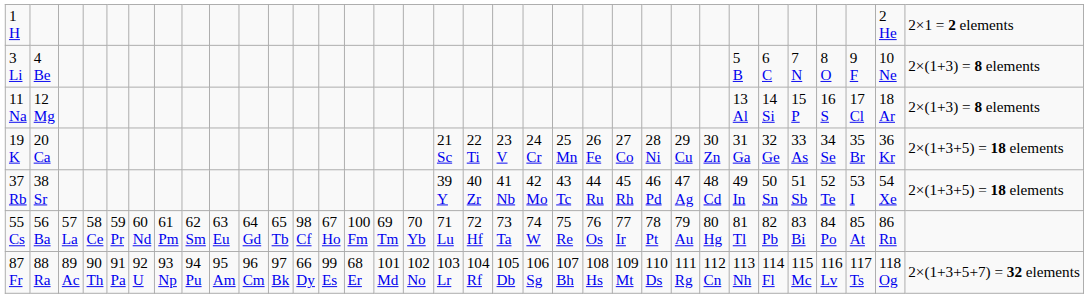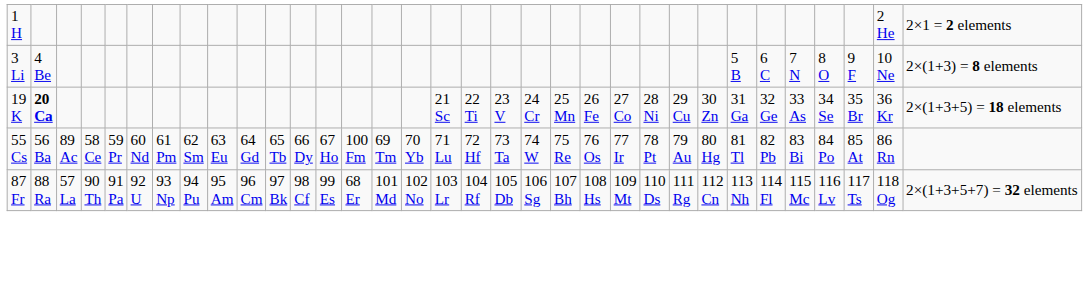- row: (18, 107)
(42, 148) normal -> (43, 107) bold
- row: (18, 189)
(70, 231) 57 La -> (69, 148) 89 Ac
(304, 231) 98 Cf -> (304, 148) 66 Dy
(71, 272) 89 Ac -> (68, 189) 57 La
(306, 272) 66 Dy -> (302, 189) 98 Cf
